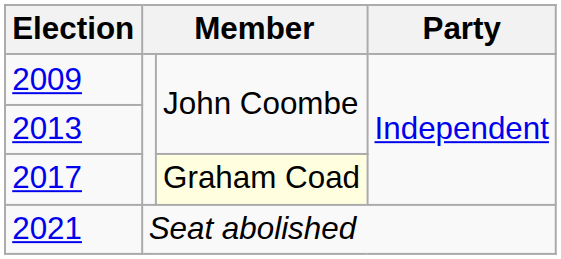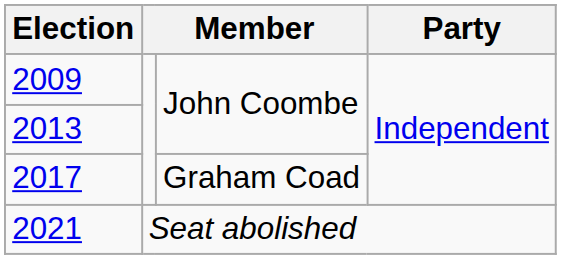(262, 178) lightyellow background -> (262, 178) no background
